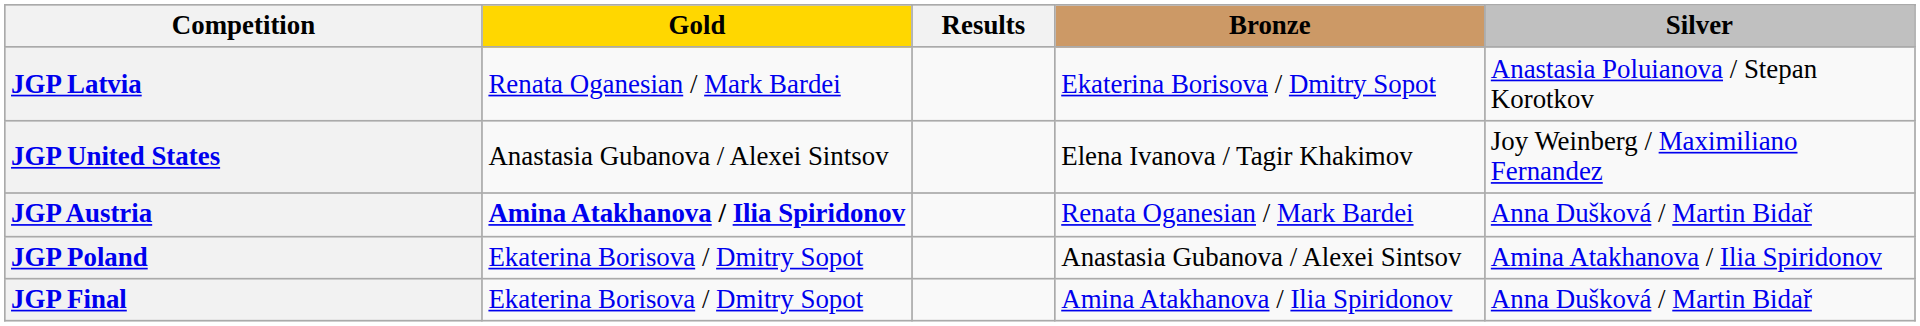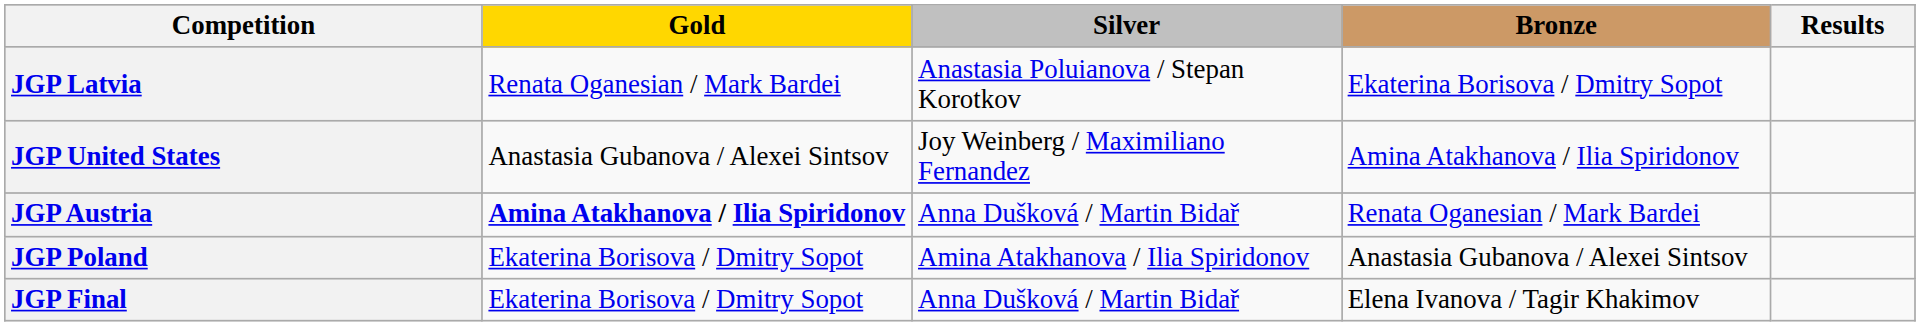columns swapped: (1699, 25) <-> (983, 25)
(1237, 156) Elena Ivanova / Tagir Khakimov -> (1543, 156) Amina Atakhanova / Ilia Spiridonov
(1257, 299) Amina Atakhanova / Ilia Spiridonov -> (1523, 299) Elena Ivanova / Tagir Khakimov
